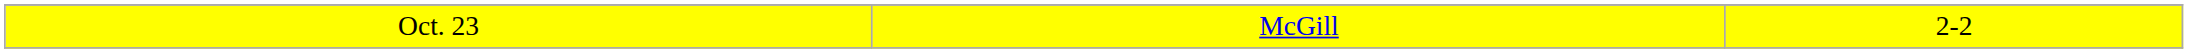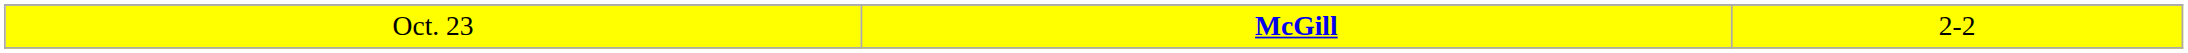(1299, 26) normal -> (1296, 26) bold
